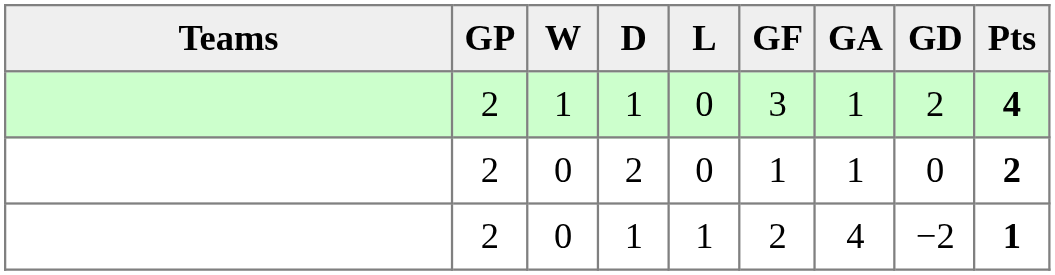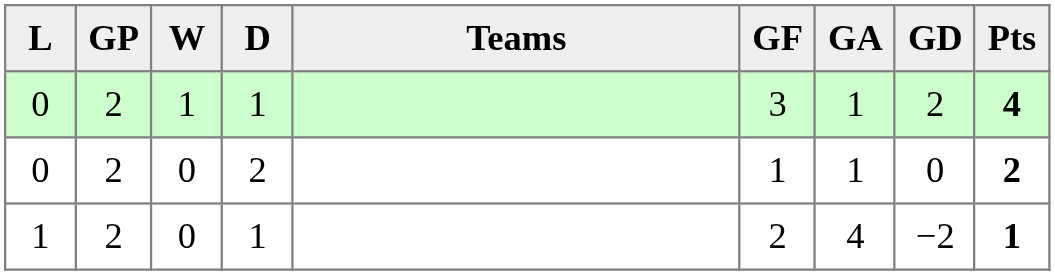columns swapped: (229, 37) <-> (704, 37)
